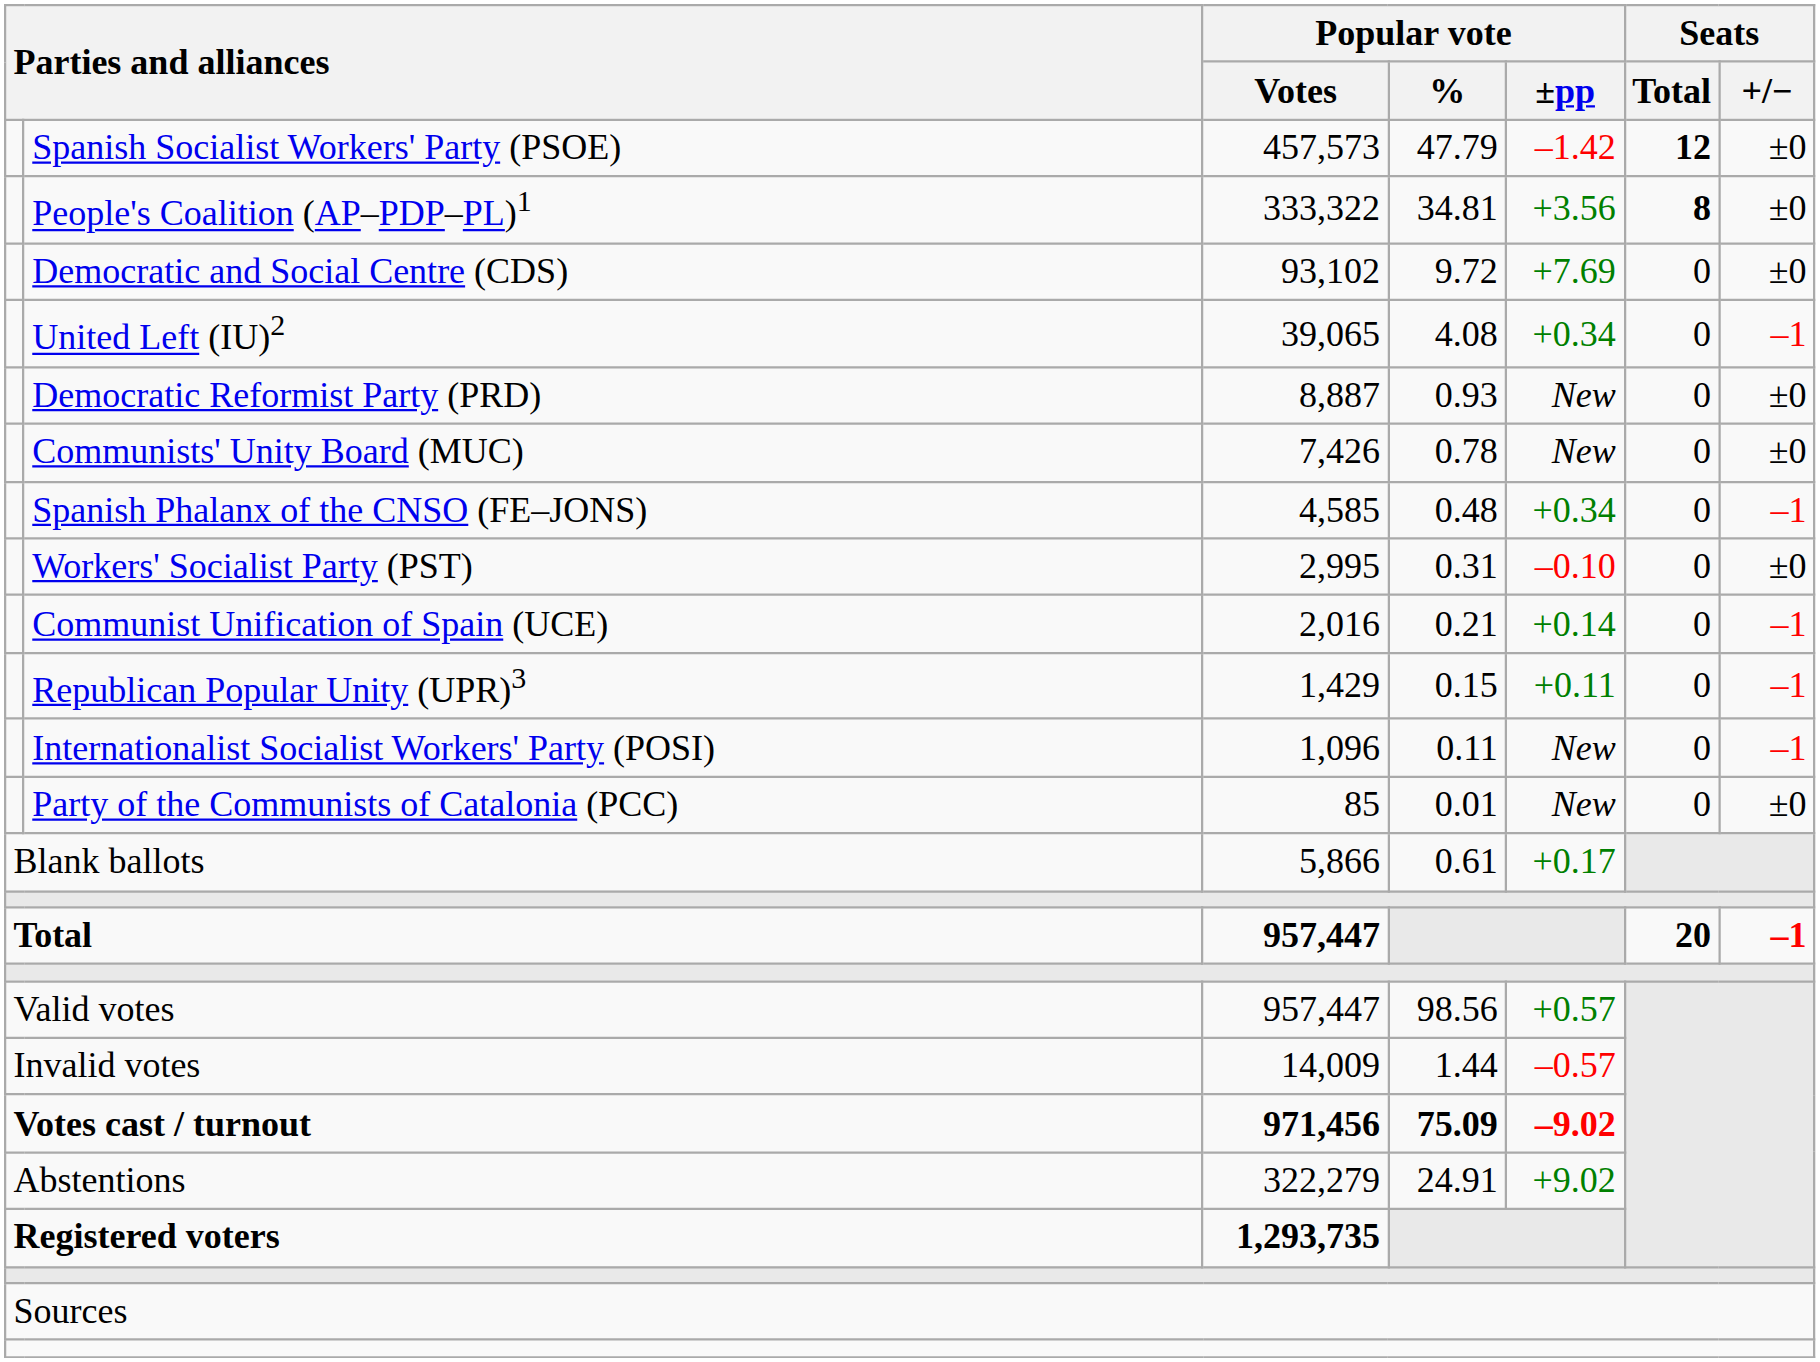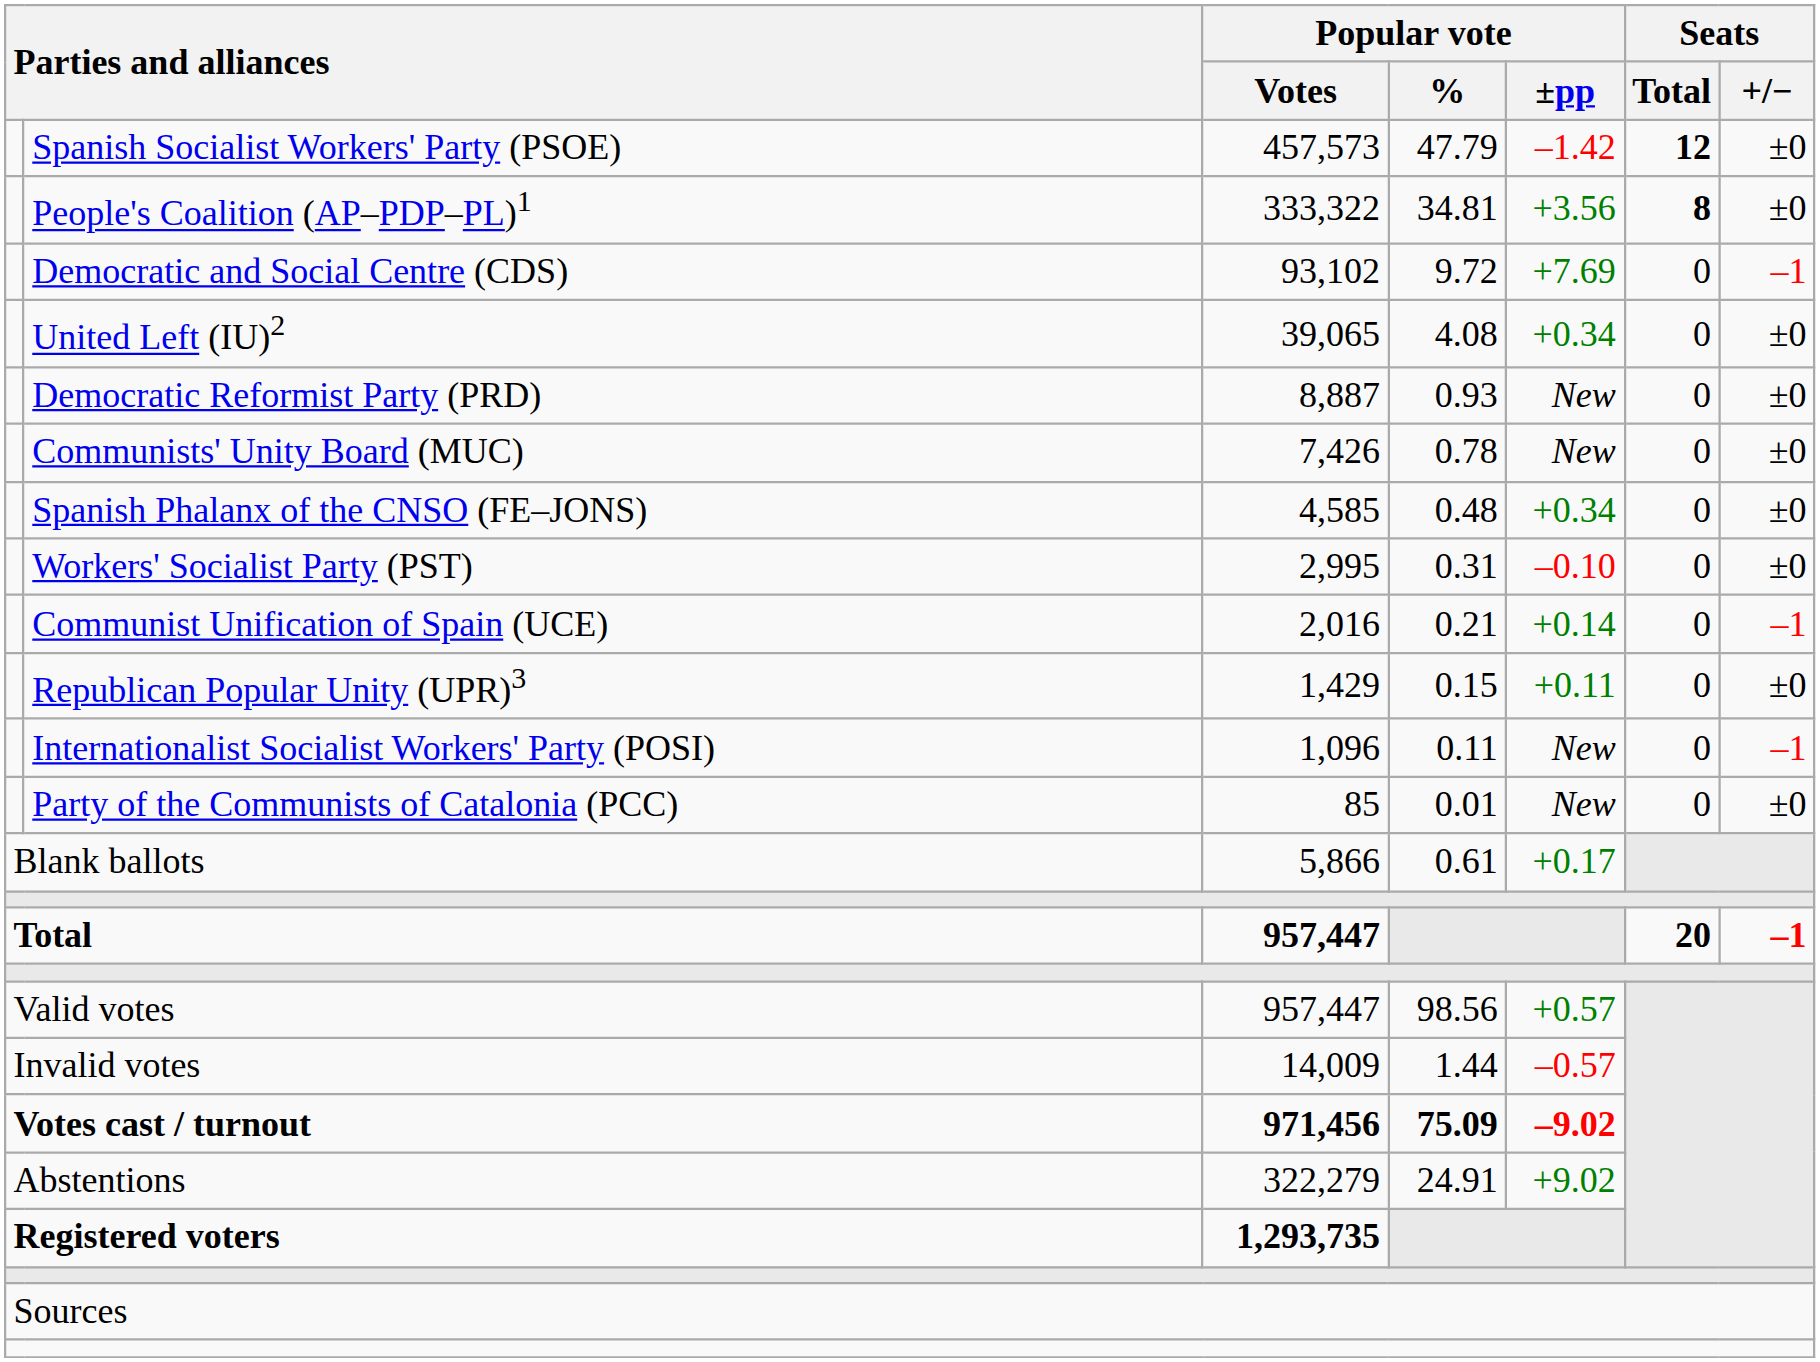(1788, 271) ±0 -> (1788, 271) –1
(1788, 333) –1 -> (1788, 333) ±0
(1788, 509) –1 -> (1788, 509) ±0
(1788, 685) –1 -> (1788, 685) ±0
